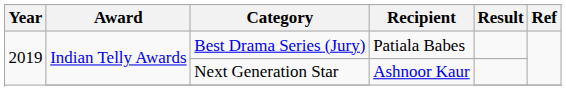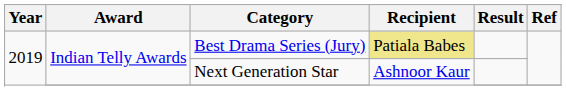(419, 44) no background -> (419, 44) khaki background
